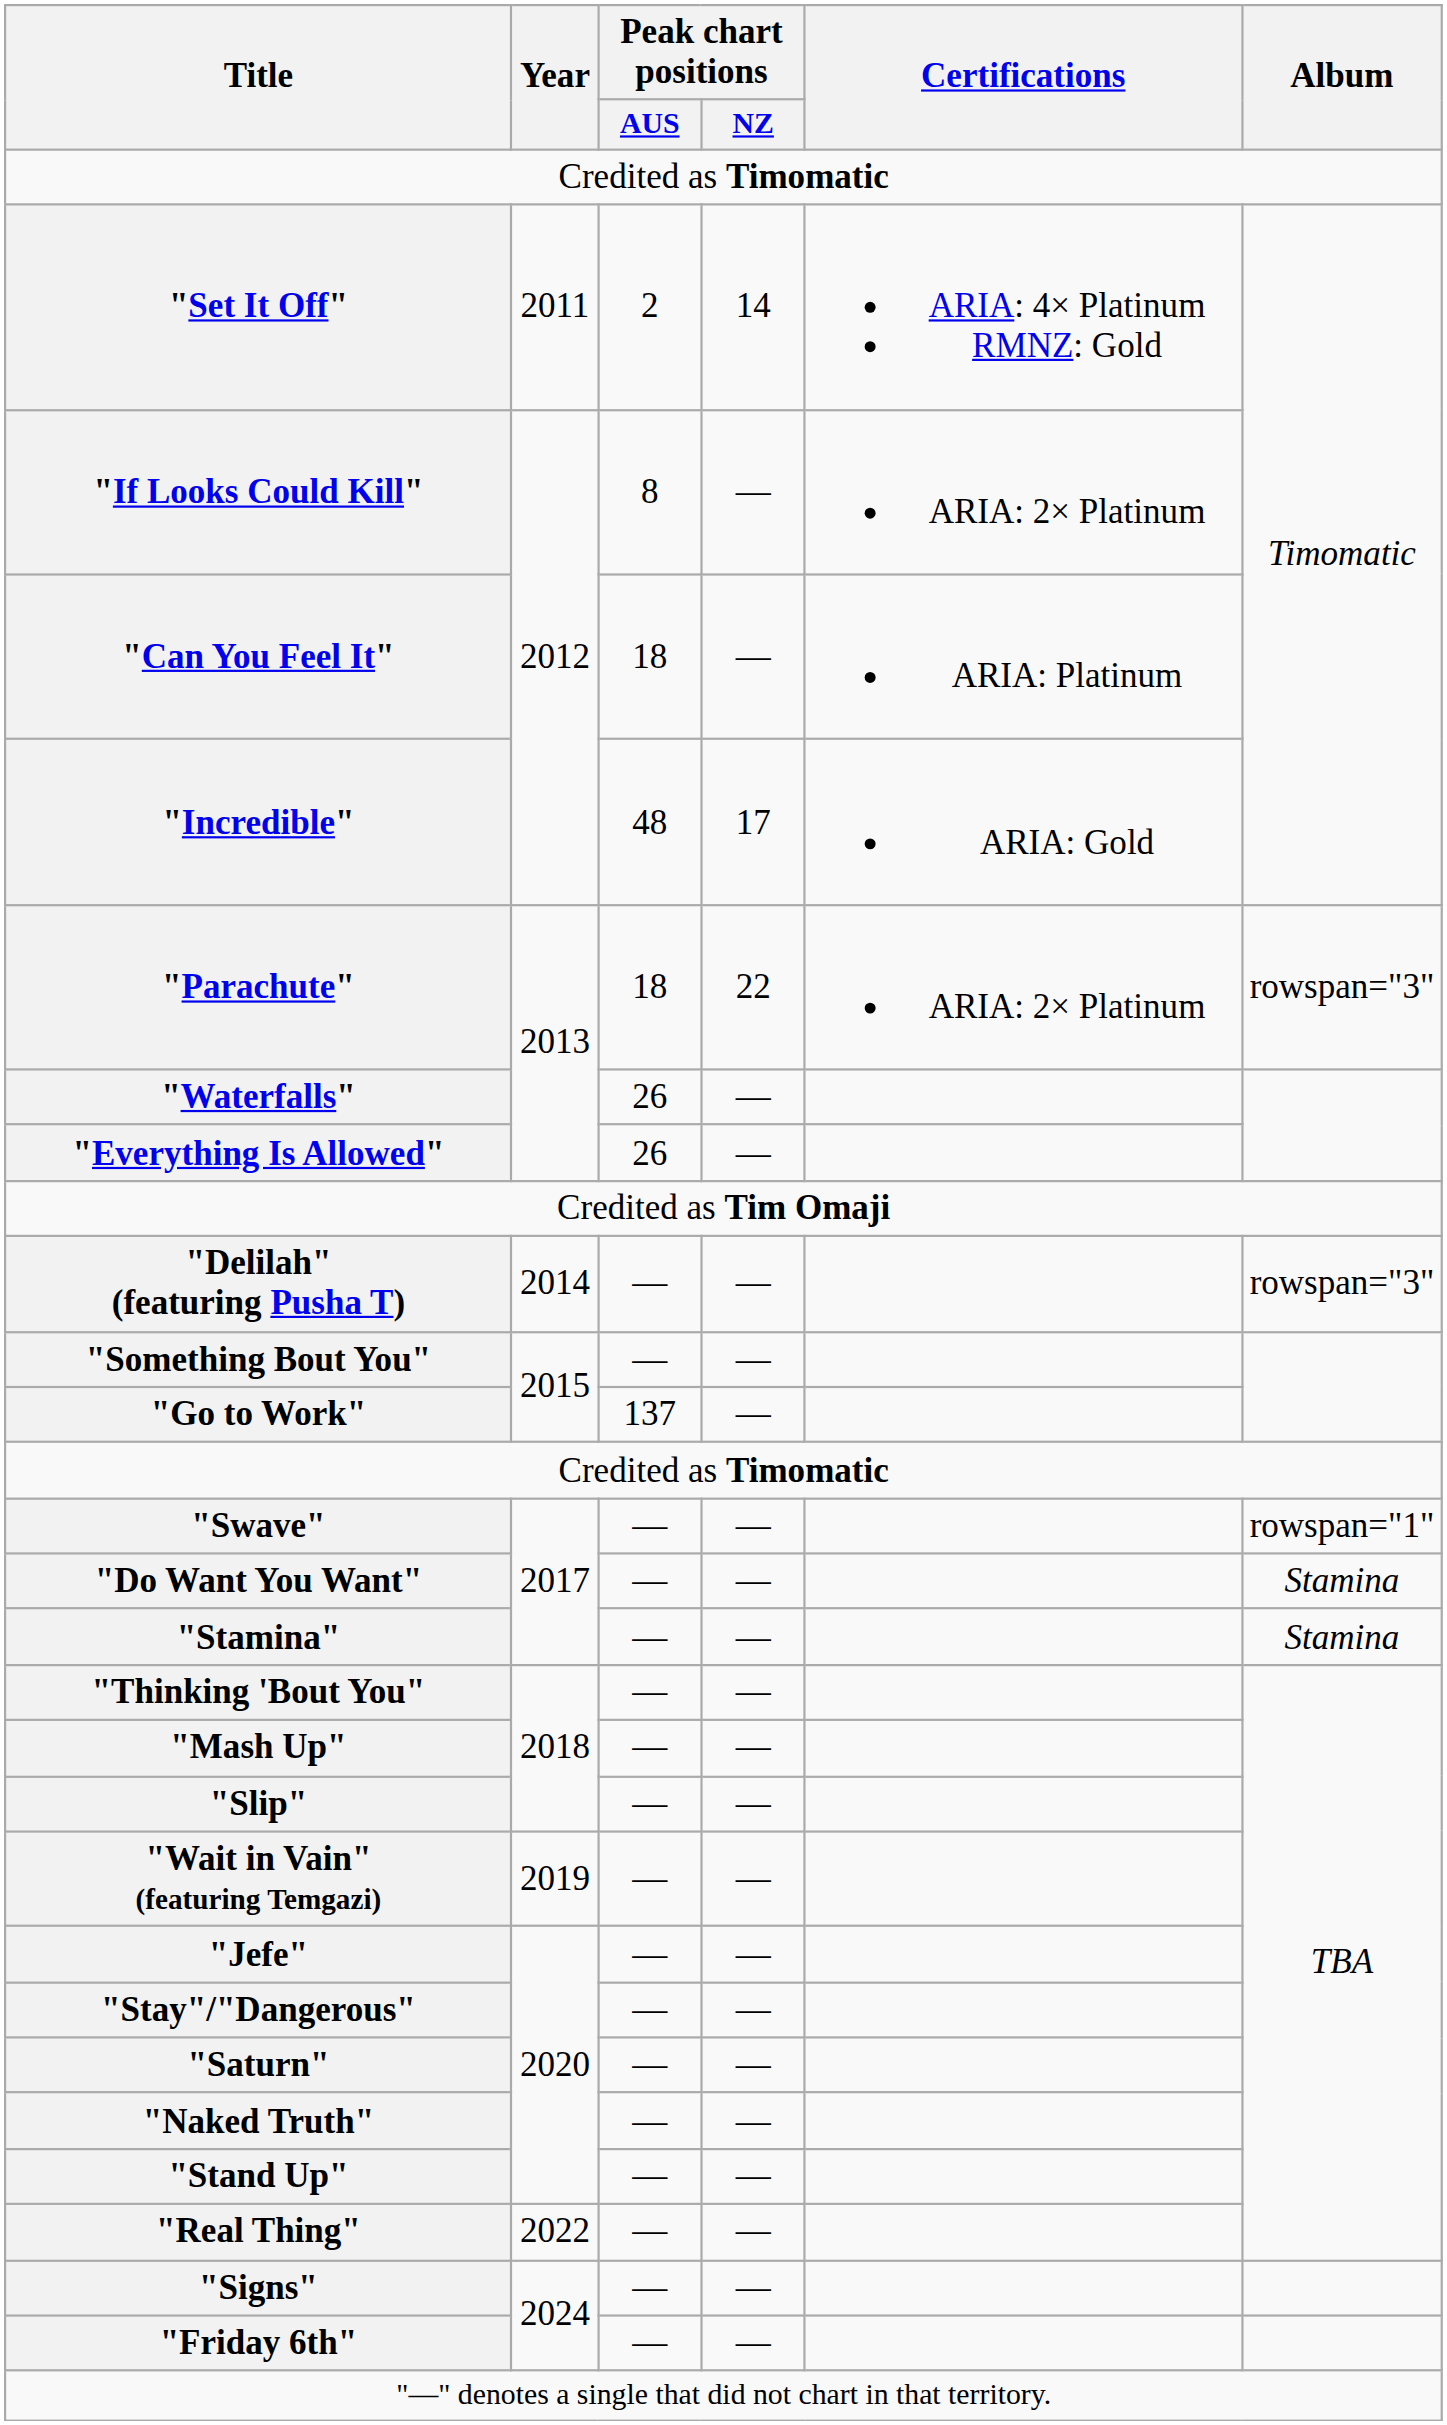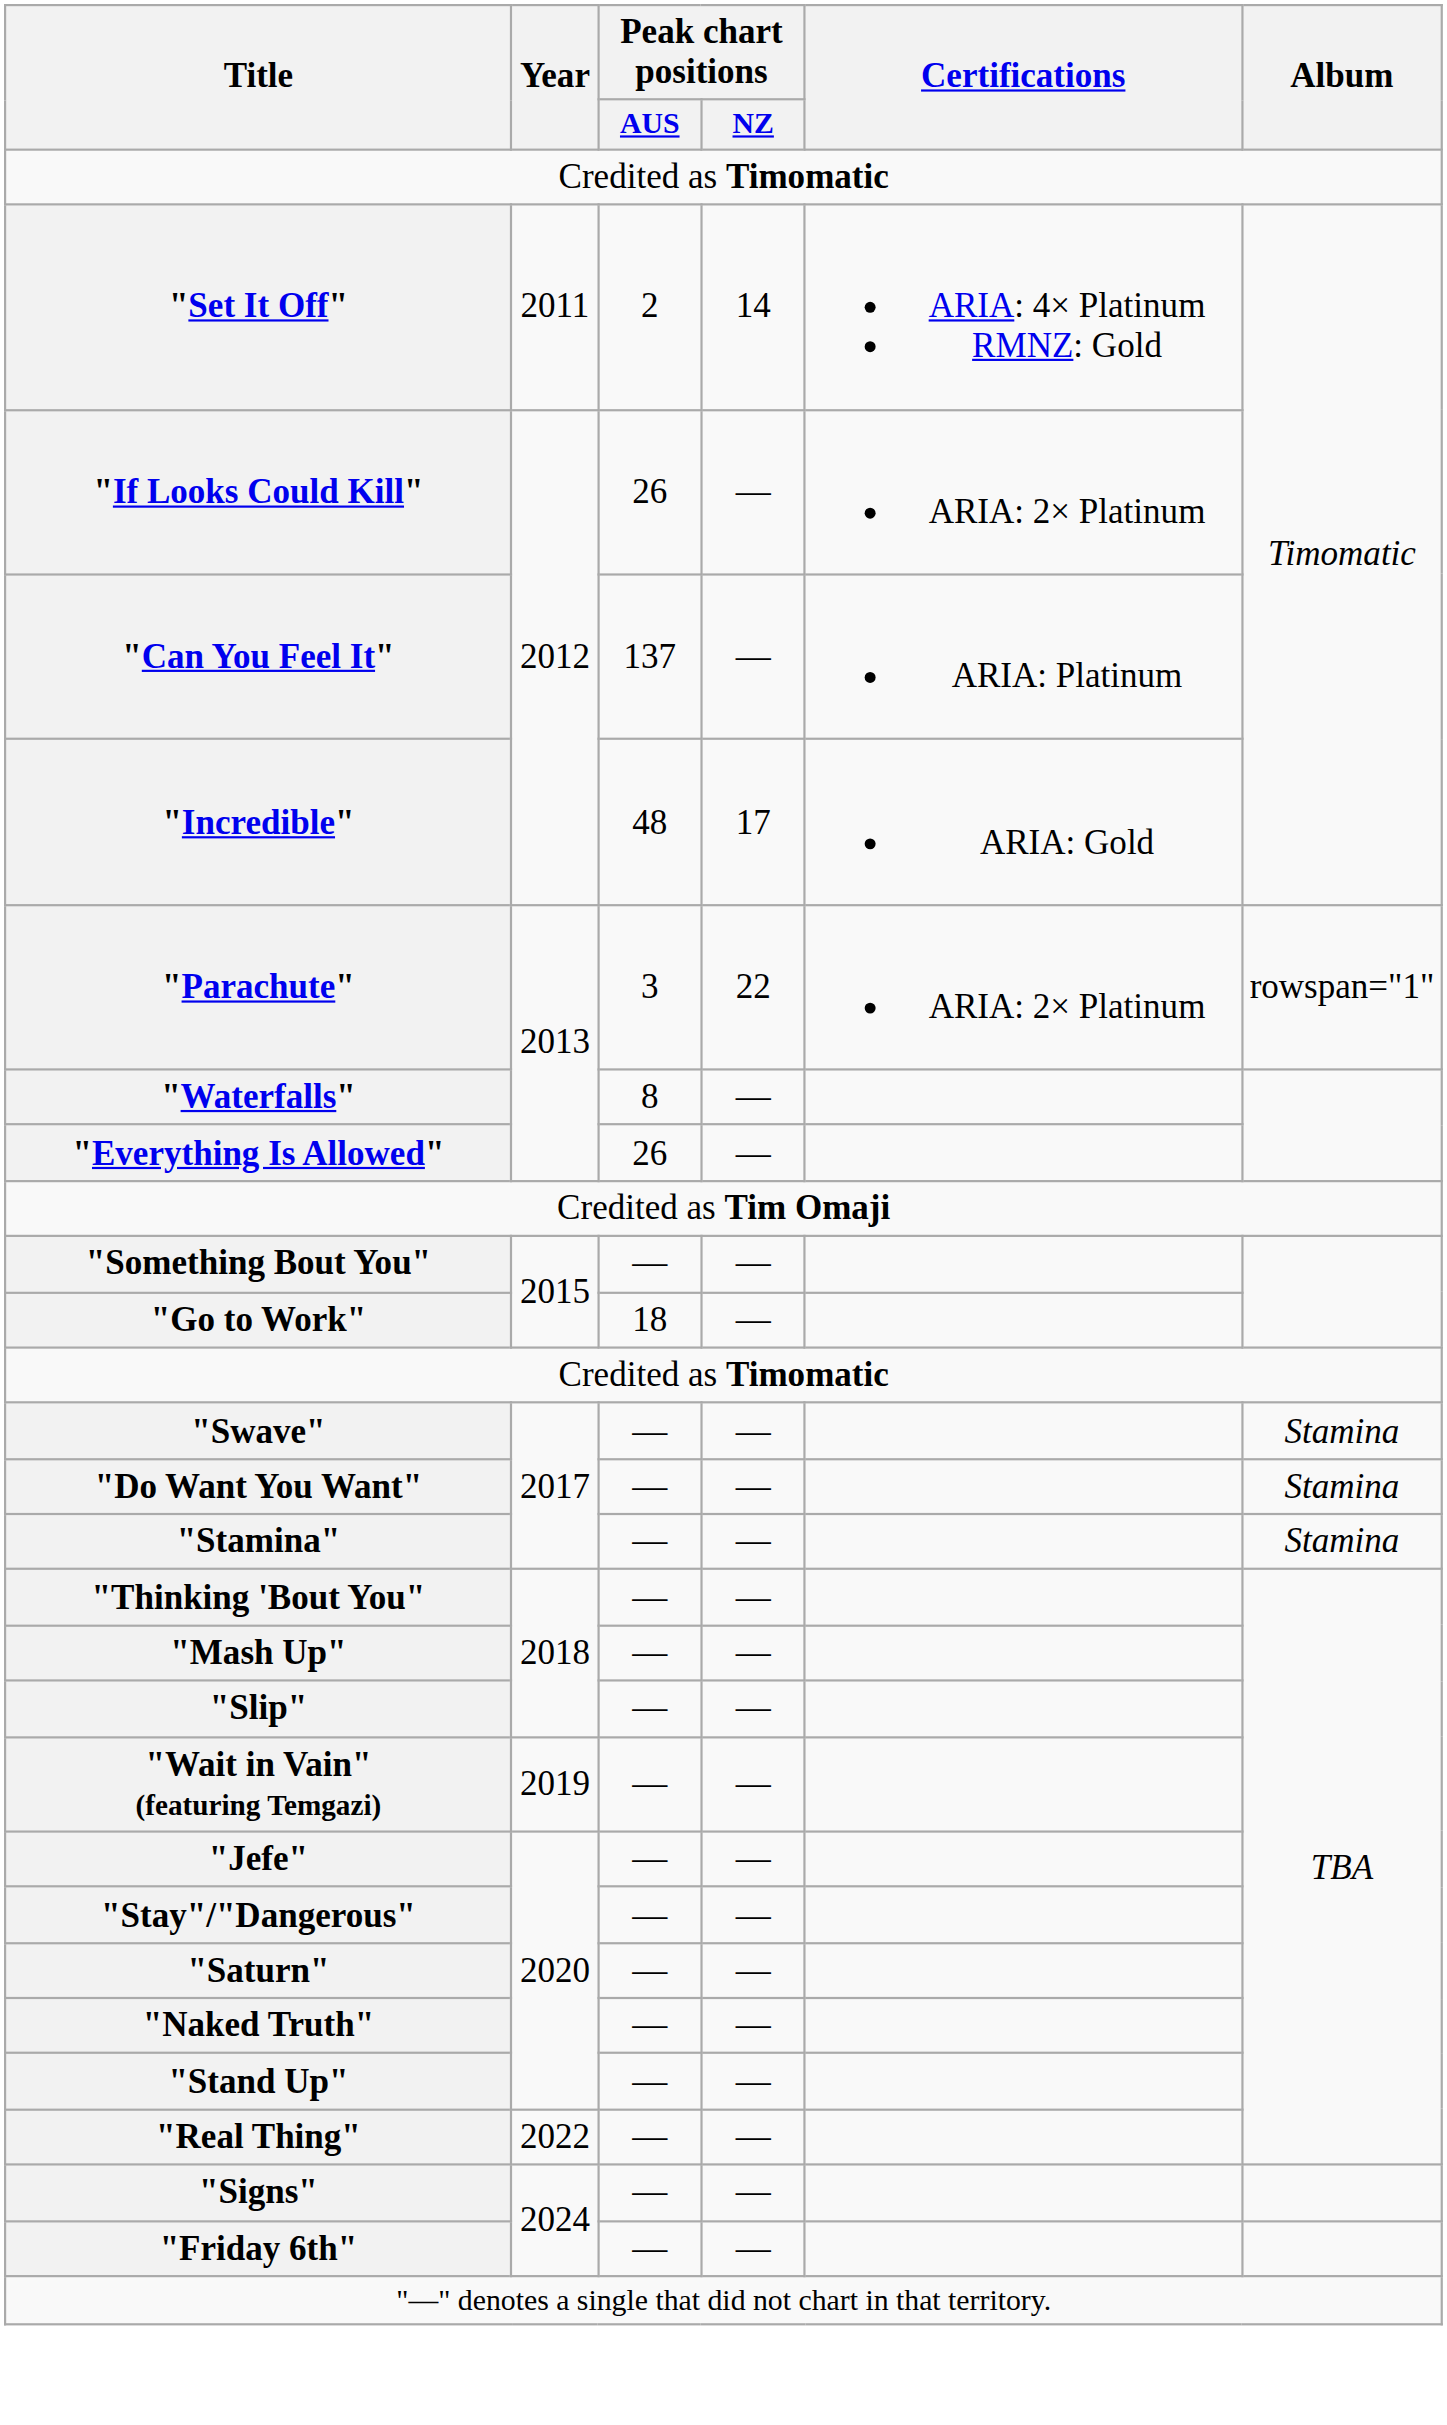(650, 491) 8 -> (650, 491) 26
(650, 656) 18 -> (650, 656) 137
(650, 986) 18 -> (650, 986) 3
(1342, 986) rowspan="3" -> (1342, 986) rowspan="1"
(650, 1096) 26 -> (650, 1096) 8
- row: (258, 1283)
(650, 1414) 137 -> (650, 1319) 18
(1342, 1525) rowspan="1" -> (1342, 1430) Stamina
